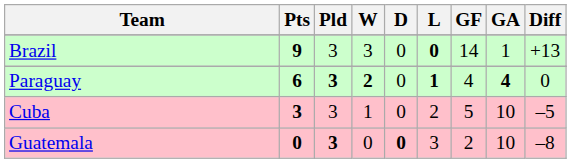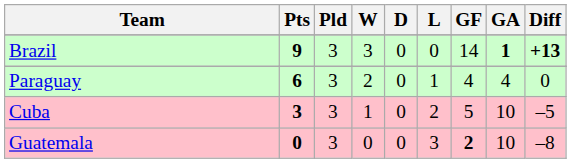(434, 50) bold -> (434, 50) normal
(506, 50) normal -> (506, 50) bold
(545, 50) normal -> (545, 50) bold
(333, 81) bold -> (333, 81) normal
(368, 81) bold -> (368, 81) normal
(434, 81) bold -> (434, 81) normal
(506, 81) bold -> (506, 81) normal
(333, 142) bold -> (333, 142) normal
(401, 142) bold -> (401, 142) normal
(469, 142) normal -> (469, 142) bold
